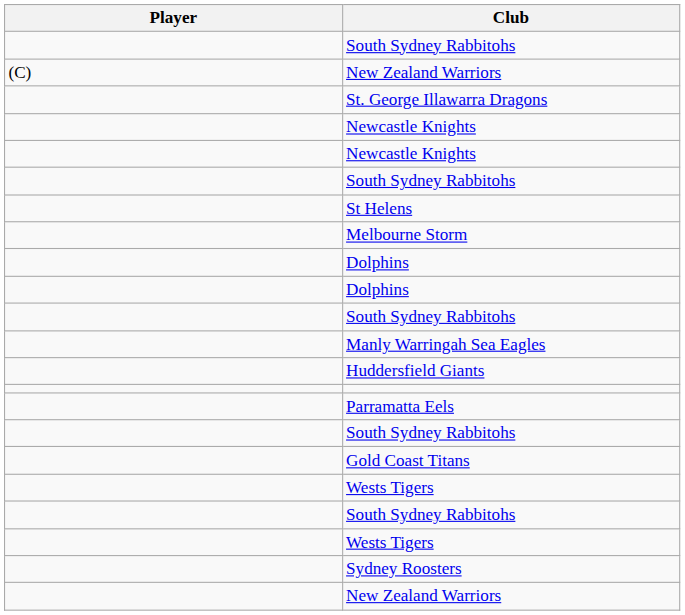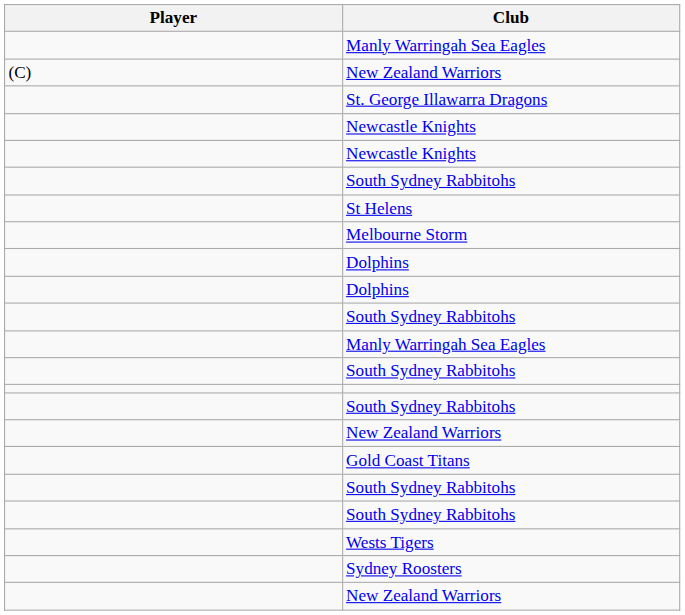(431, 45) South Sydney Rabbitohs -> (446, 45) Manly Warringah Sea Eagles
(415, 371) Huddersfield Giants -> (431, 371) South Sydney Rabbitohs
(400, 406) Parramatta Eels -> (431, 406) South Sydney Rabbitohs
(431, 433) South Sydney Rabbitohs -> (424, 433) New Zealand Warriors
(390, 487) Wests Tigers -> (431, 487) South Sydney Rabbitohs
